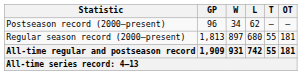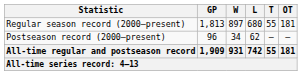rows swapped: (96, 38) <-> (86, 25)
